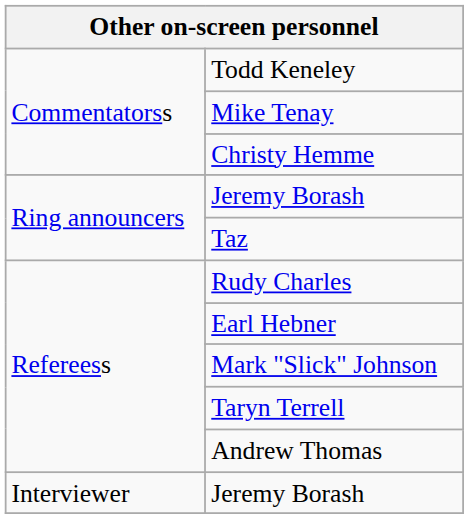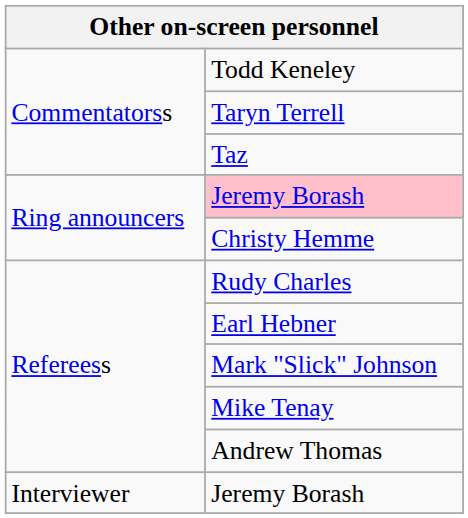(272, 111) Mike Tenay -> (278, 111) Taryn Terrell
(293, 154) Christy Hemme -> (230, 154) Taz
(288, 196) no background -> (288, 196) pink background
(230, 238) Taz -> (293, 238) Christy Hemme
(278, 407) Taryn Terrell -> (272, 407) Mike Tenay
